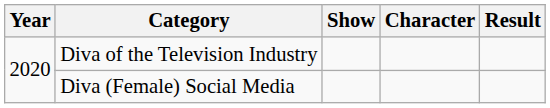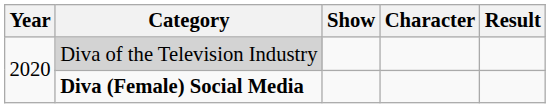(189, 53) no background -> (189, 53) lightgrey background
(177, 86) normal -> (182, 86) bold
